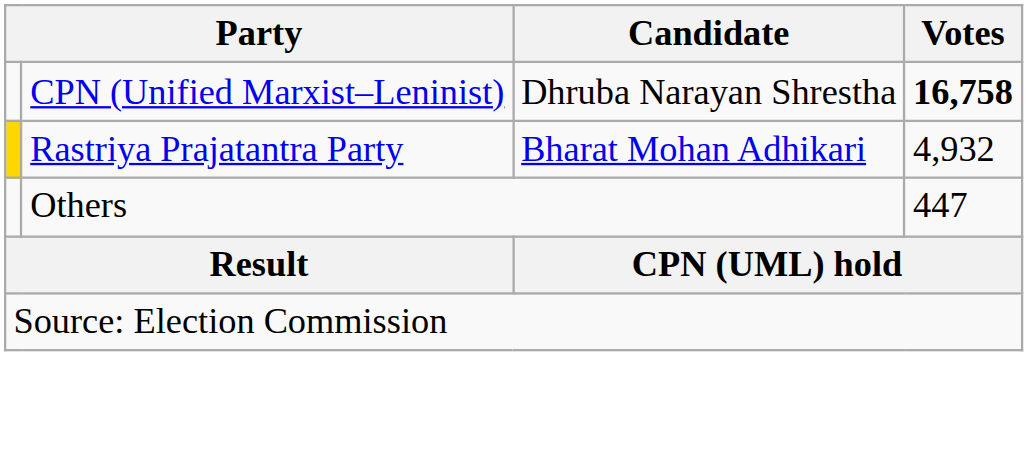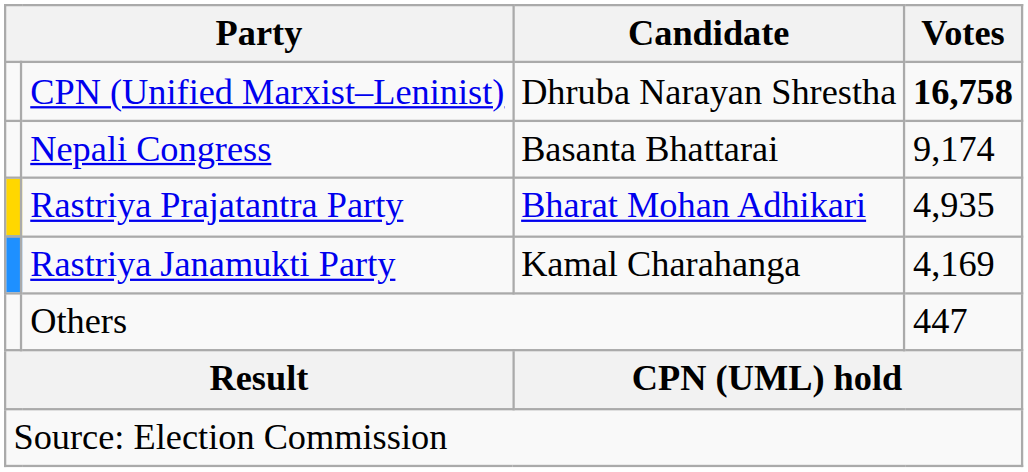+ row: (151, 148)
(954, 148) 4,932 -> (954, 206) 4,935
+ row: (213, 263)
